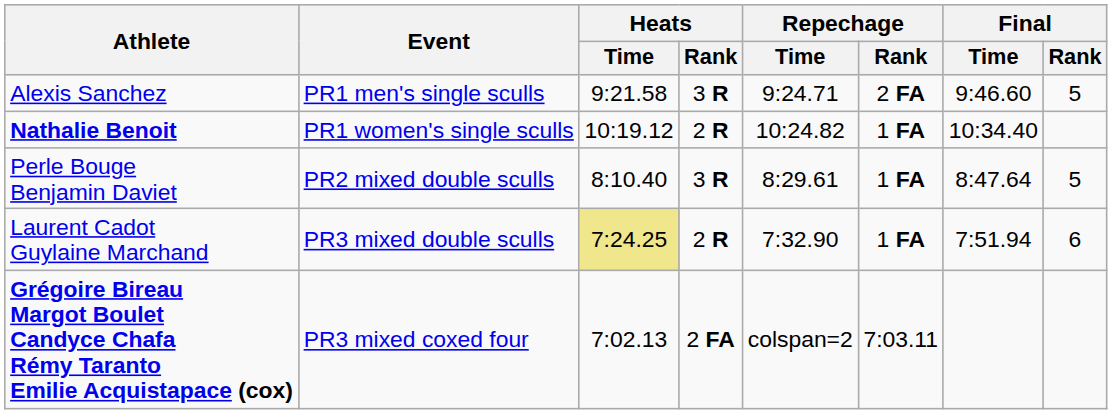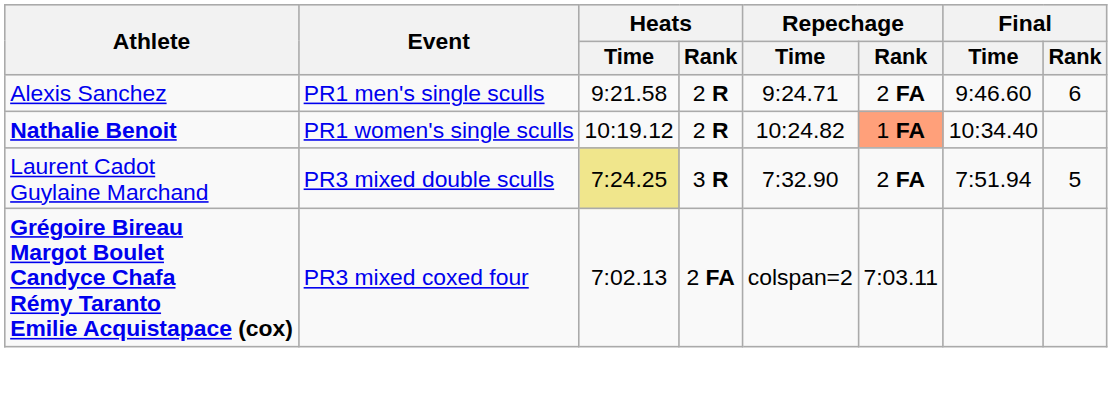(711, 94) 3 R -> (711, 94) 2 R
(1075, 94) 5 -> (1075, 94) 6
(901, 130) no background -> (901, 130) lightsalmon background
- row: (93, 179)
(711, 240) 2 R -> (711, 179) 3 R
(901, 240) 1 FA -> (901, 179) 2 FA
(1075, 240) 6 -> (1075, 179) 5
